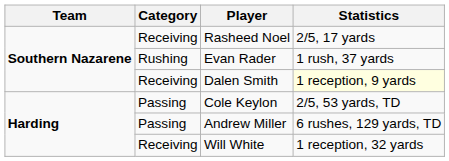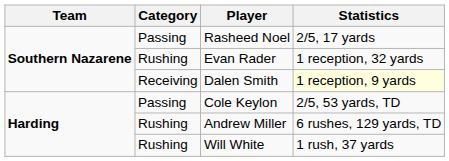(168, 37) Receiving -> (162, 37) Passing
(345, 59) 1 rush, 37 yards -> (360, 59) 1 reception, 32 yards
(162, 123) Passing -> (163, 123) Rushing
(168, 145) Receiving -> (163, 145) Rushing
(360, 145) 1 reception, 32 yards -> (345, 145) 1 rush, 37 yards
